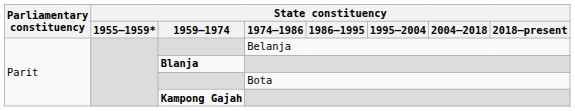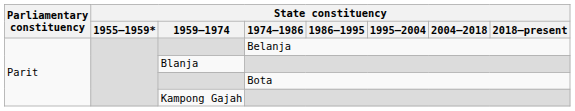(180, 64) bold -> (180, 64) normal
(202, 98) bold -> (202, 98) normal
